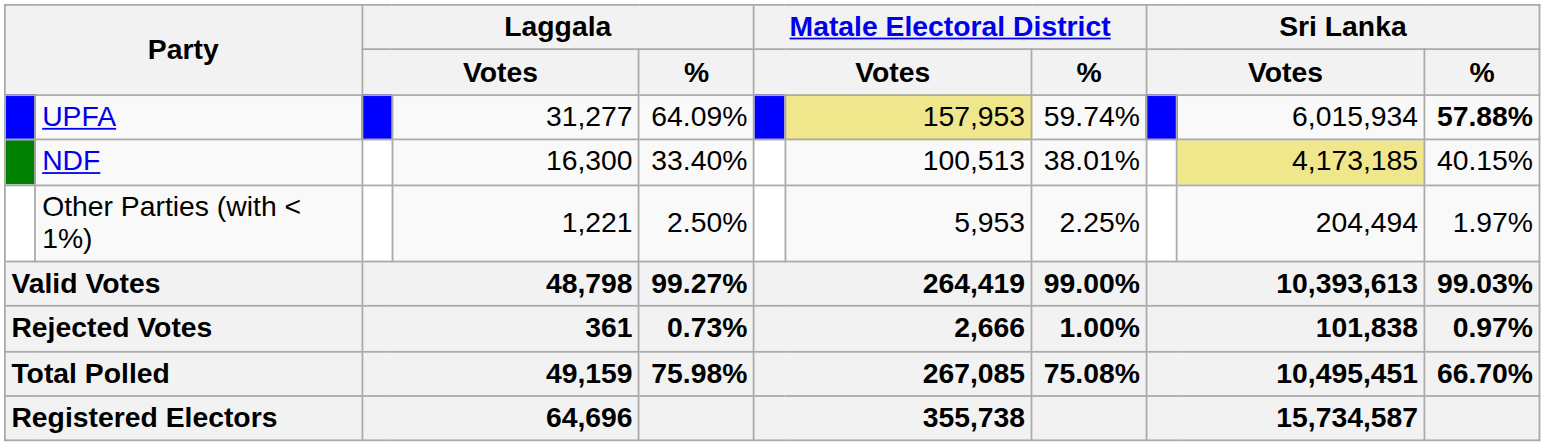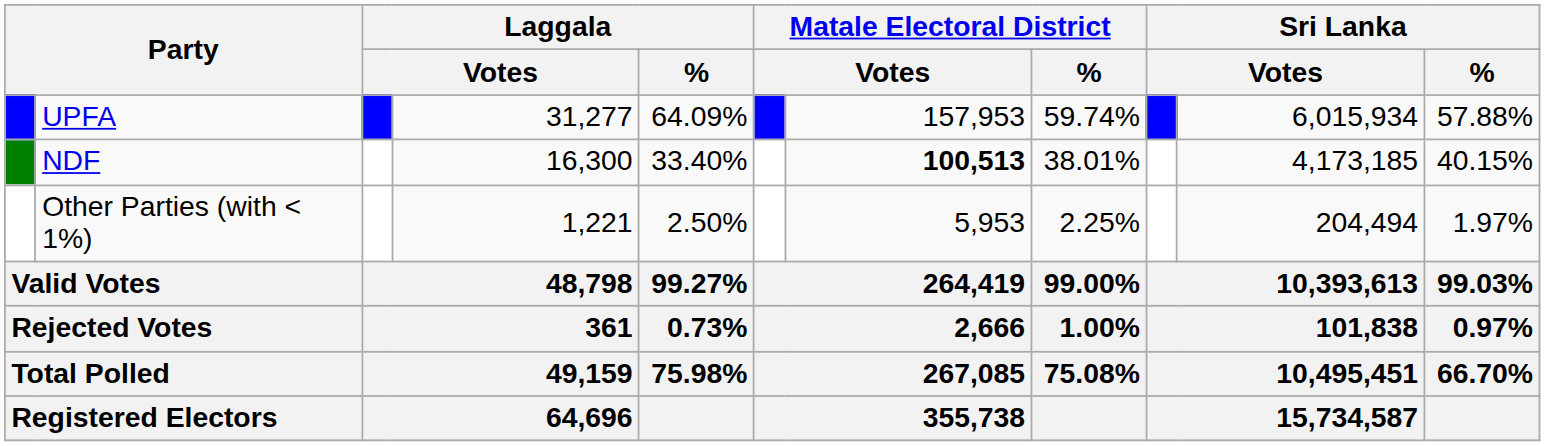(974, 116) khaki background -> (974, 116) no background
(1485, 116) bold -> (1485, 116) normal
(974, 161) normal -> (974, 161) bold
(1355, 161) khaki background -> (1355, 161) no background
